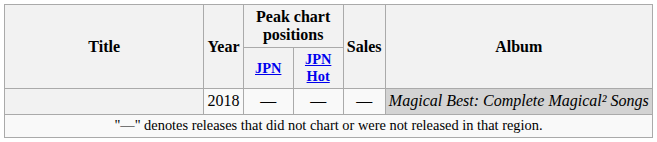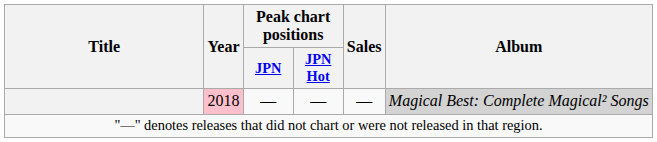(224, 101) no background -> (224, 101) pink background
